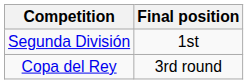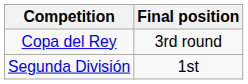rows swapped: (69, 41) <-> (69, 66)
